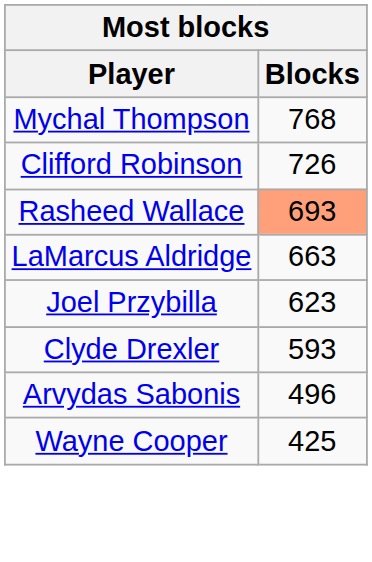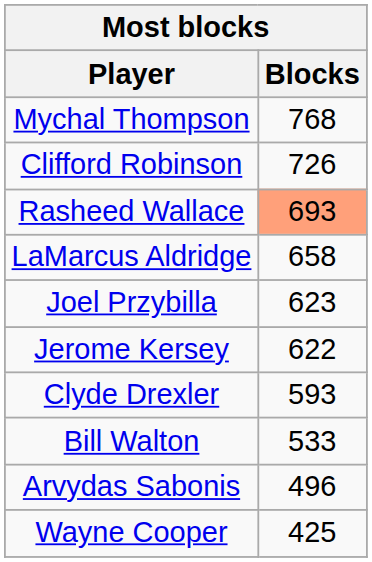(312, 257) 663 -> (312, 257) 658
+ row: (131, 348)
+ row: (132, 440)
